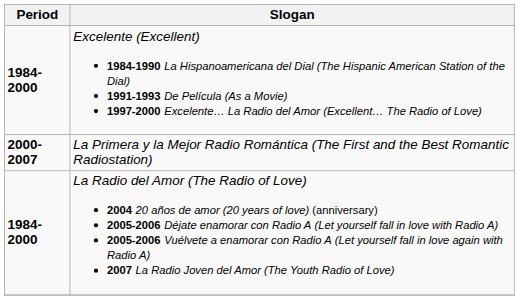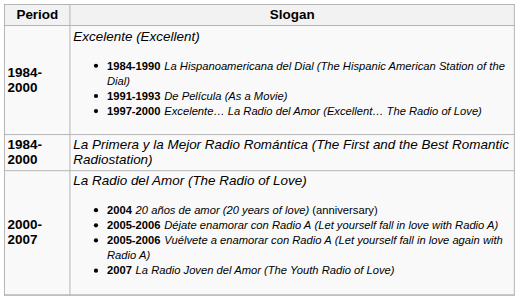(25, 152) 2000-2007 -> (25, 152) 1984-2000
(25, 232) 1984-2000 -> (25, 232) 2000-2007
